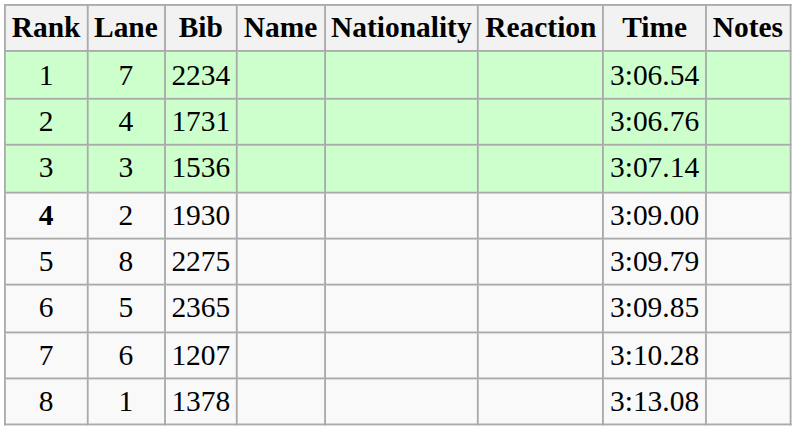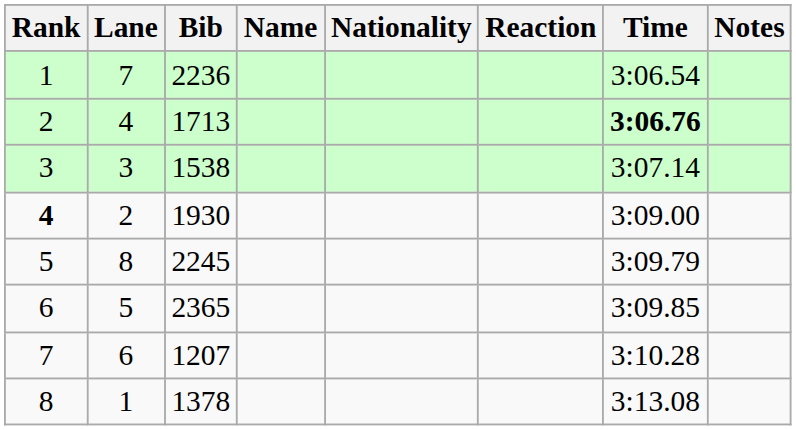(201, 74) 2234 -> (201, 74) 2236
(201, 121) 1731 -> (201, 121) 1713
(655, 121) normal -> (655, 121) bold
(201, 167) 1536 -> (201, 167) 1538
(201, 261) 2275 -> (201, 261) 2245
